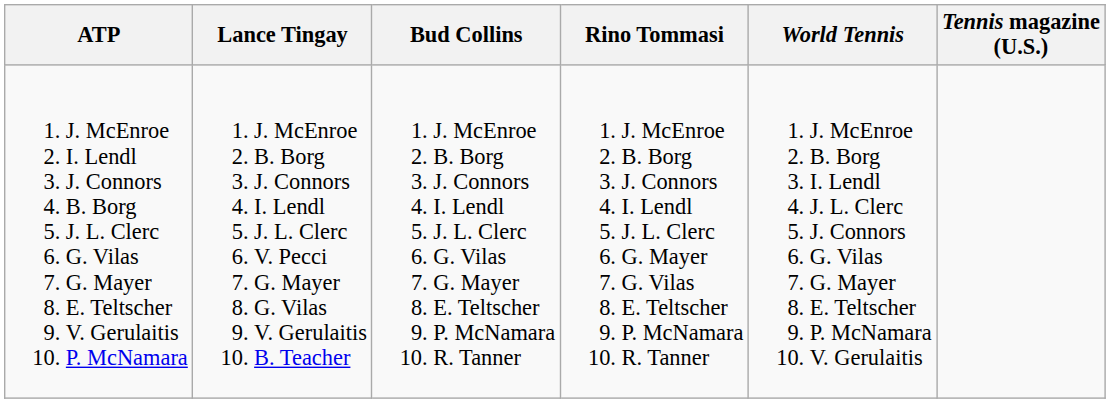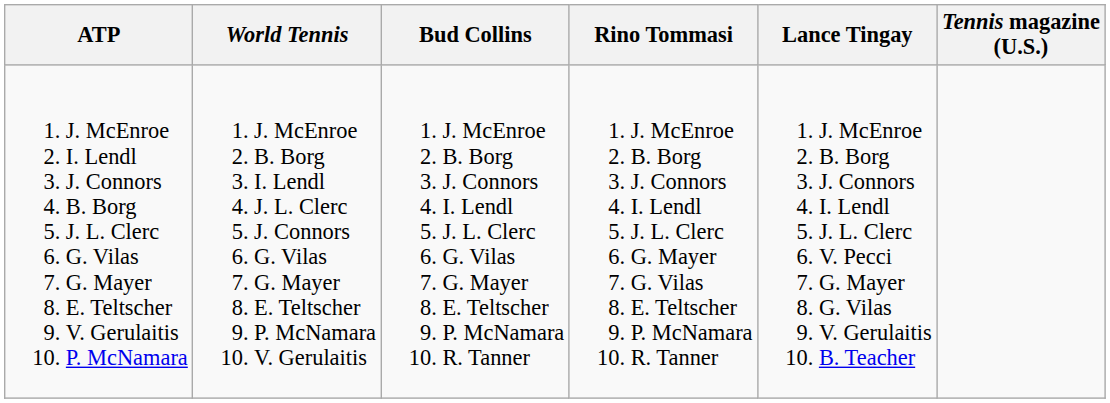columns swapped: (283, 34) <-> (843, 34)
